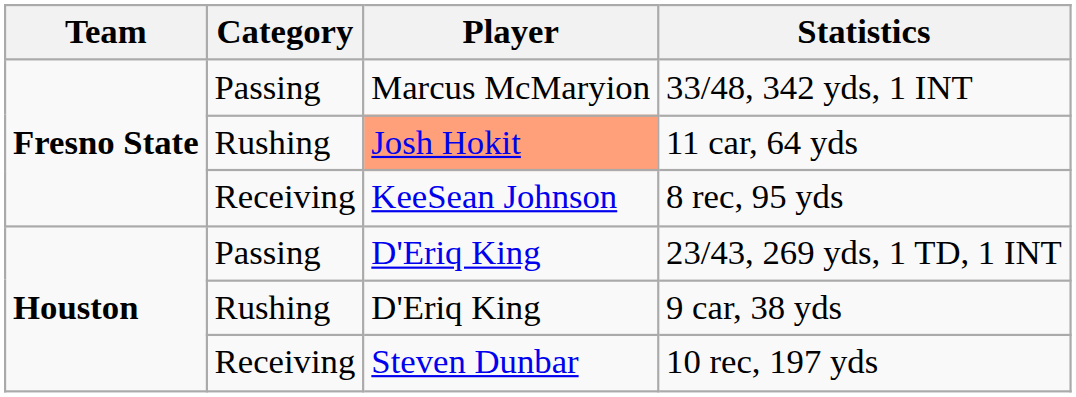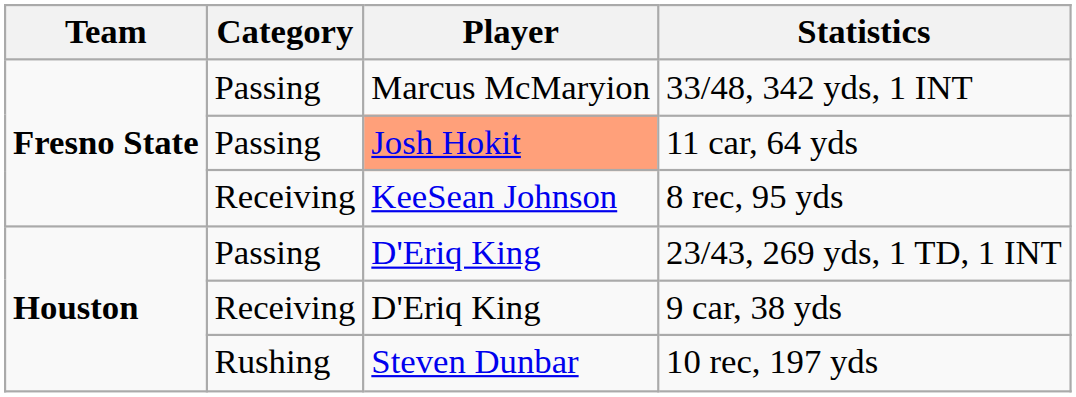(272, 142) Rushing -> (268, 142) Passing
(272, 307) Rushing -> (285, 307) Receiving
(285, 362) Receiving -> (272, 362) Rushing
